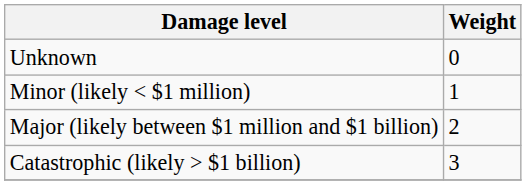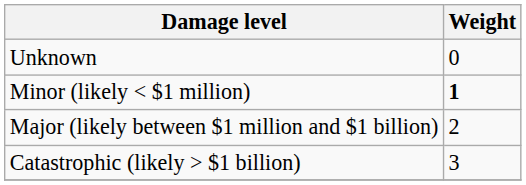(454, 92) normal -> (454, 92) bold
